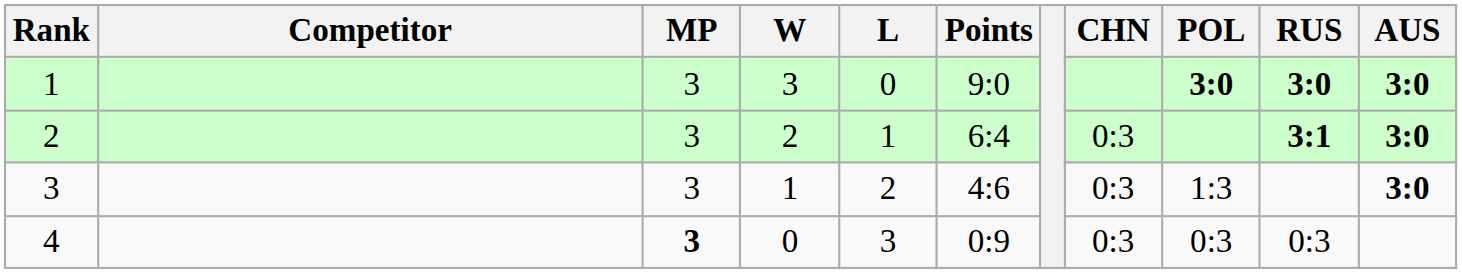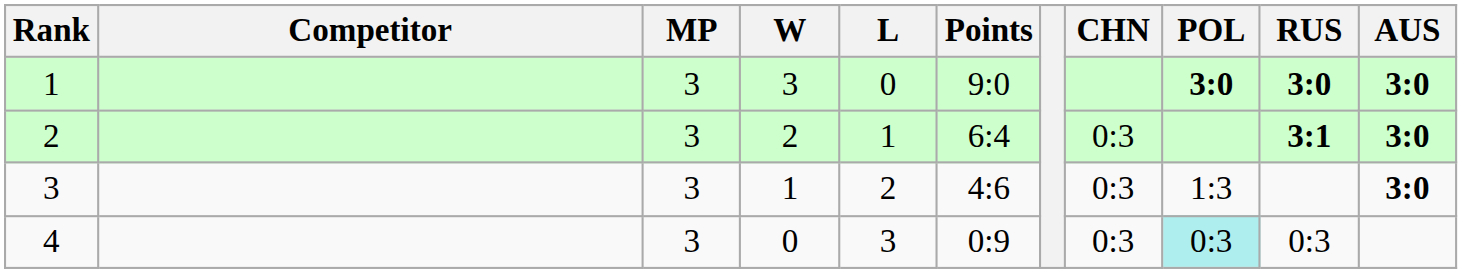(692, 240) bold -> (692, 240) normal
(1211, 240) no background -> (1211, 240) paleturquoise background
